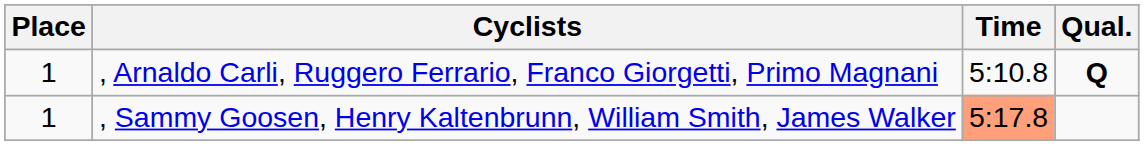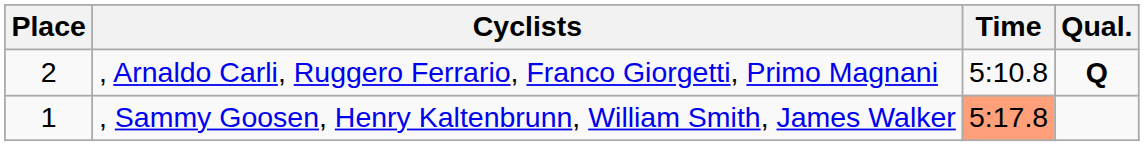(49, 72) 1 -> (49, 72) 2
